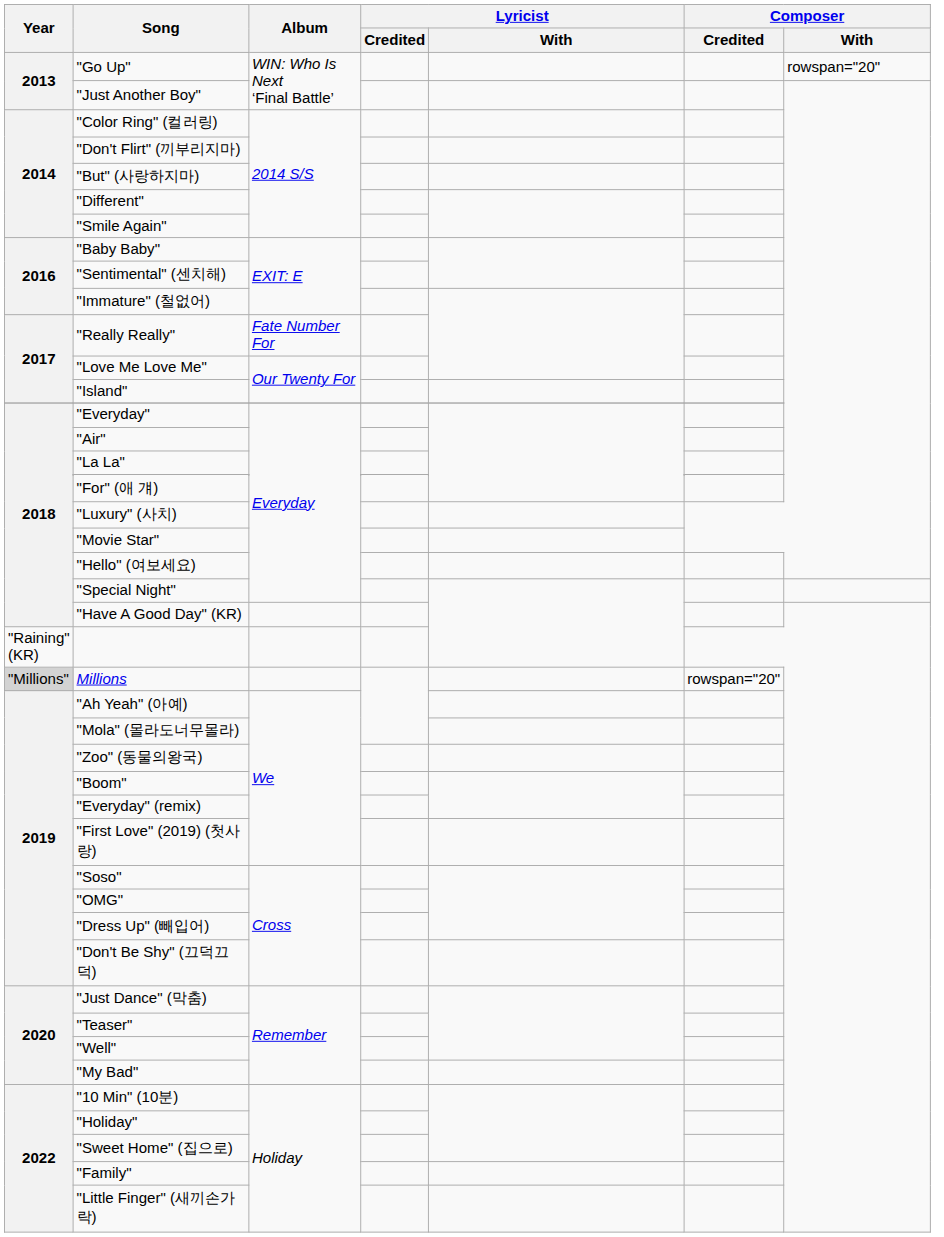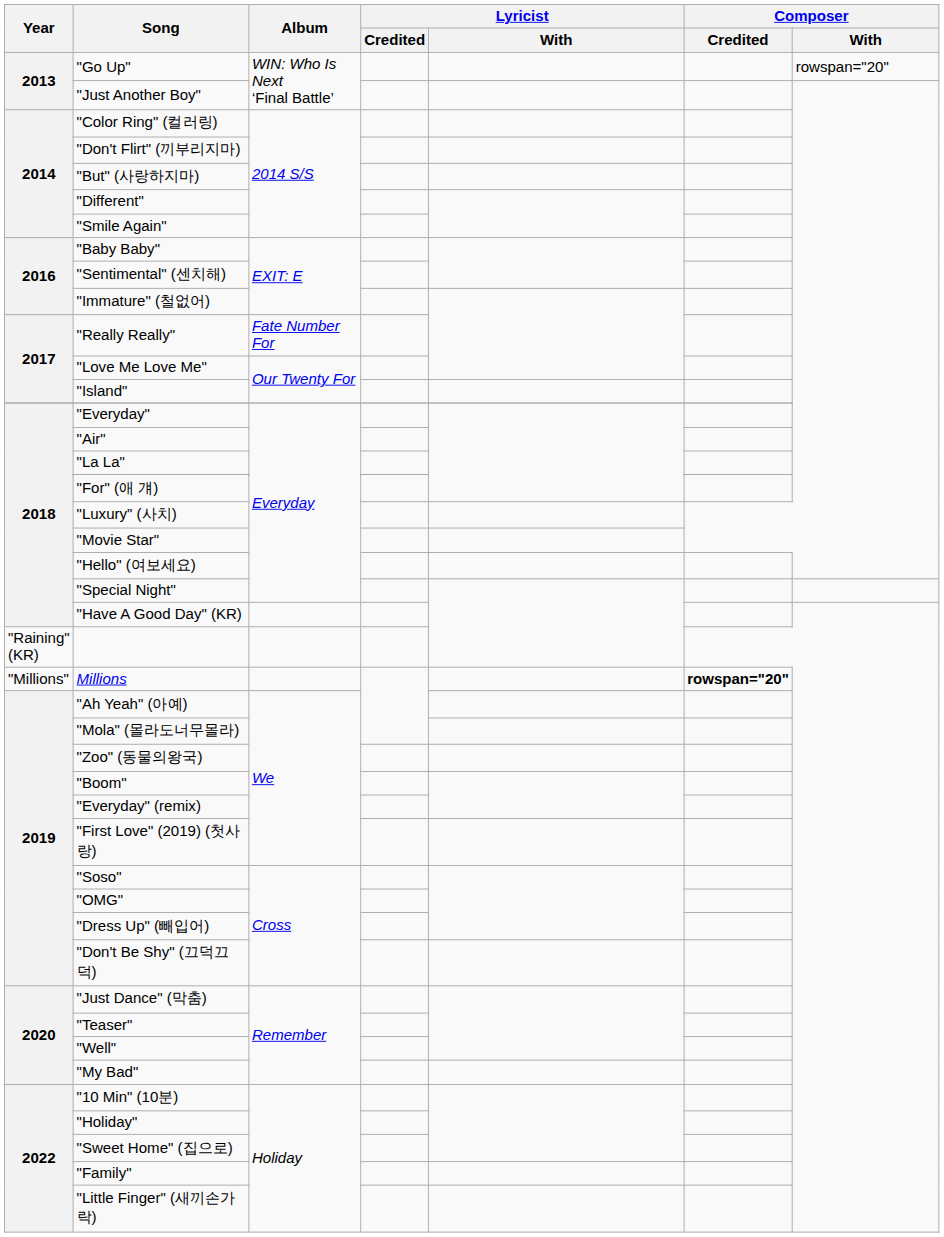(38, 679) lightgrey background -> (38, 679) no background
(734, 679) normal -> (738, 679) bold
